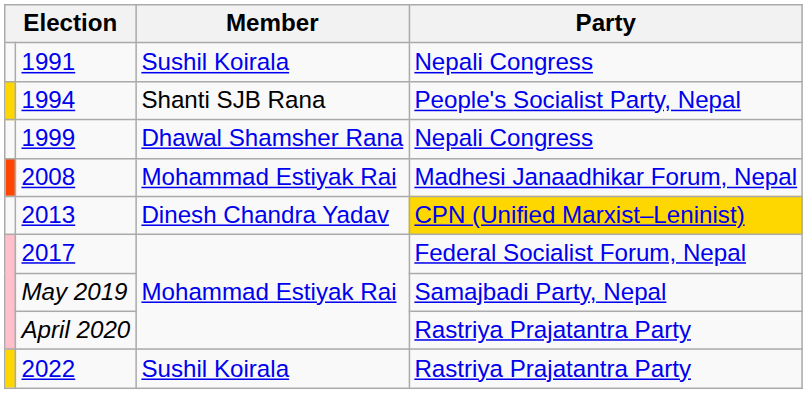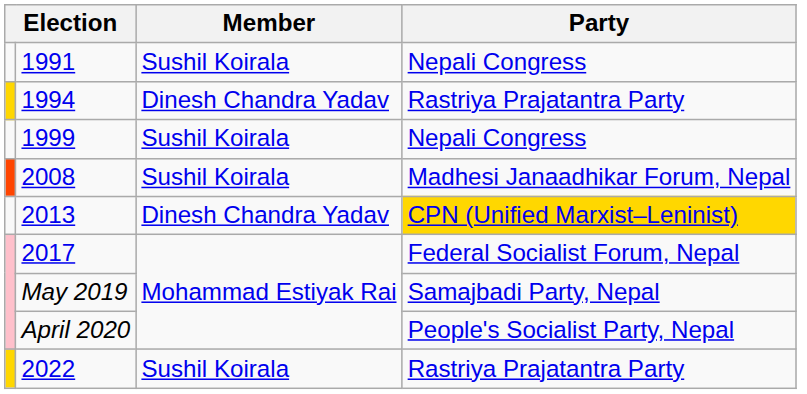(233, 100) Shanti SJB Rana -> (265, 100) Dinesh Chandra Yadav
(578, 100) People's Socialist Party, Nepal -> (546, 100) Rastriya Prajatantra Party
(272, 138) Dhawal Shamsher Rana -> (215, 138) Sushil Koirala
(269, 176) Mohammad Estiyak Rai -> (215, 176) Sushil Koirala
(553, 330) Rastriya Prajatantra Party -> (571, 330) People's Socialist Party, Nepal
